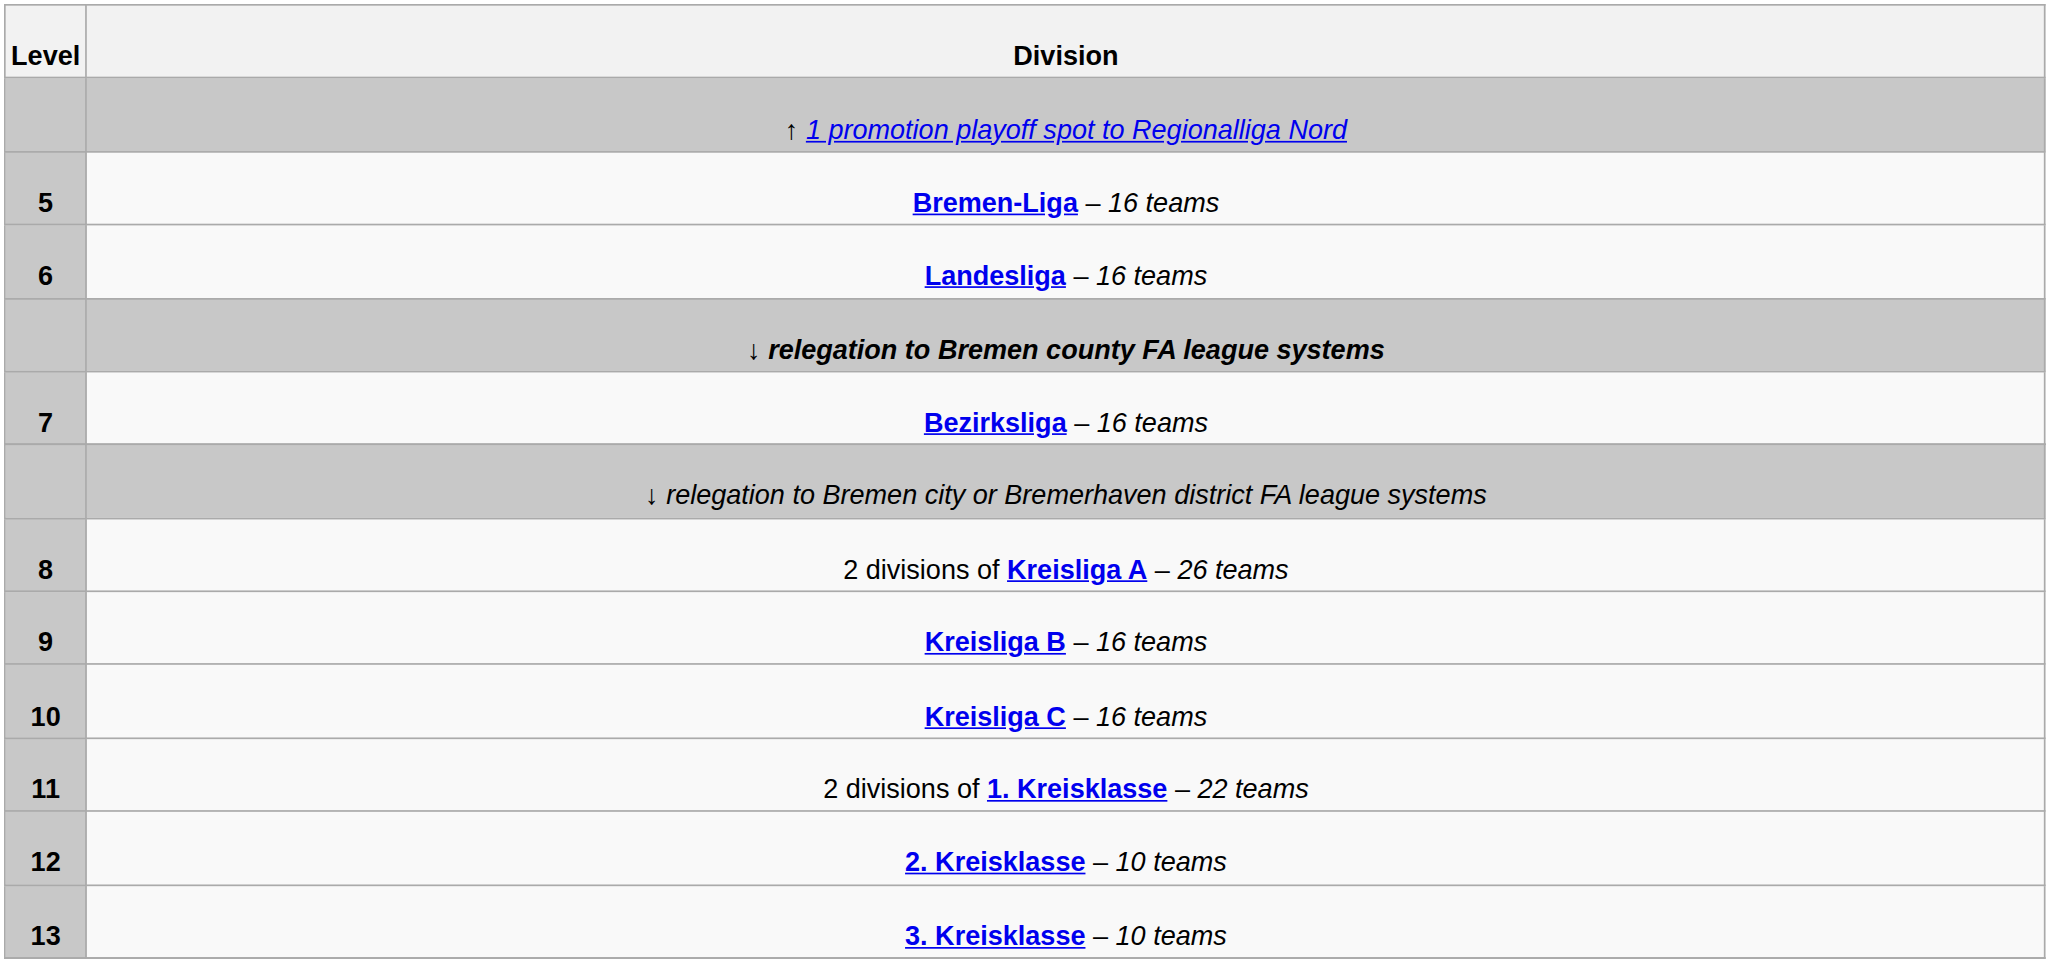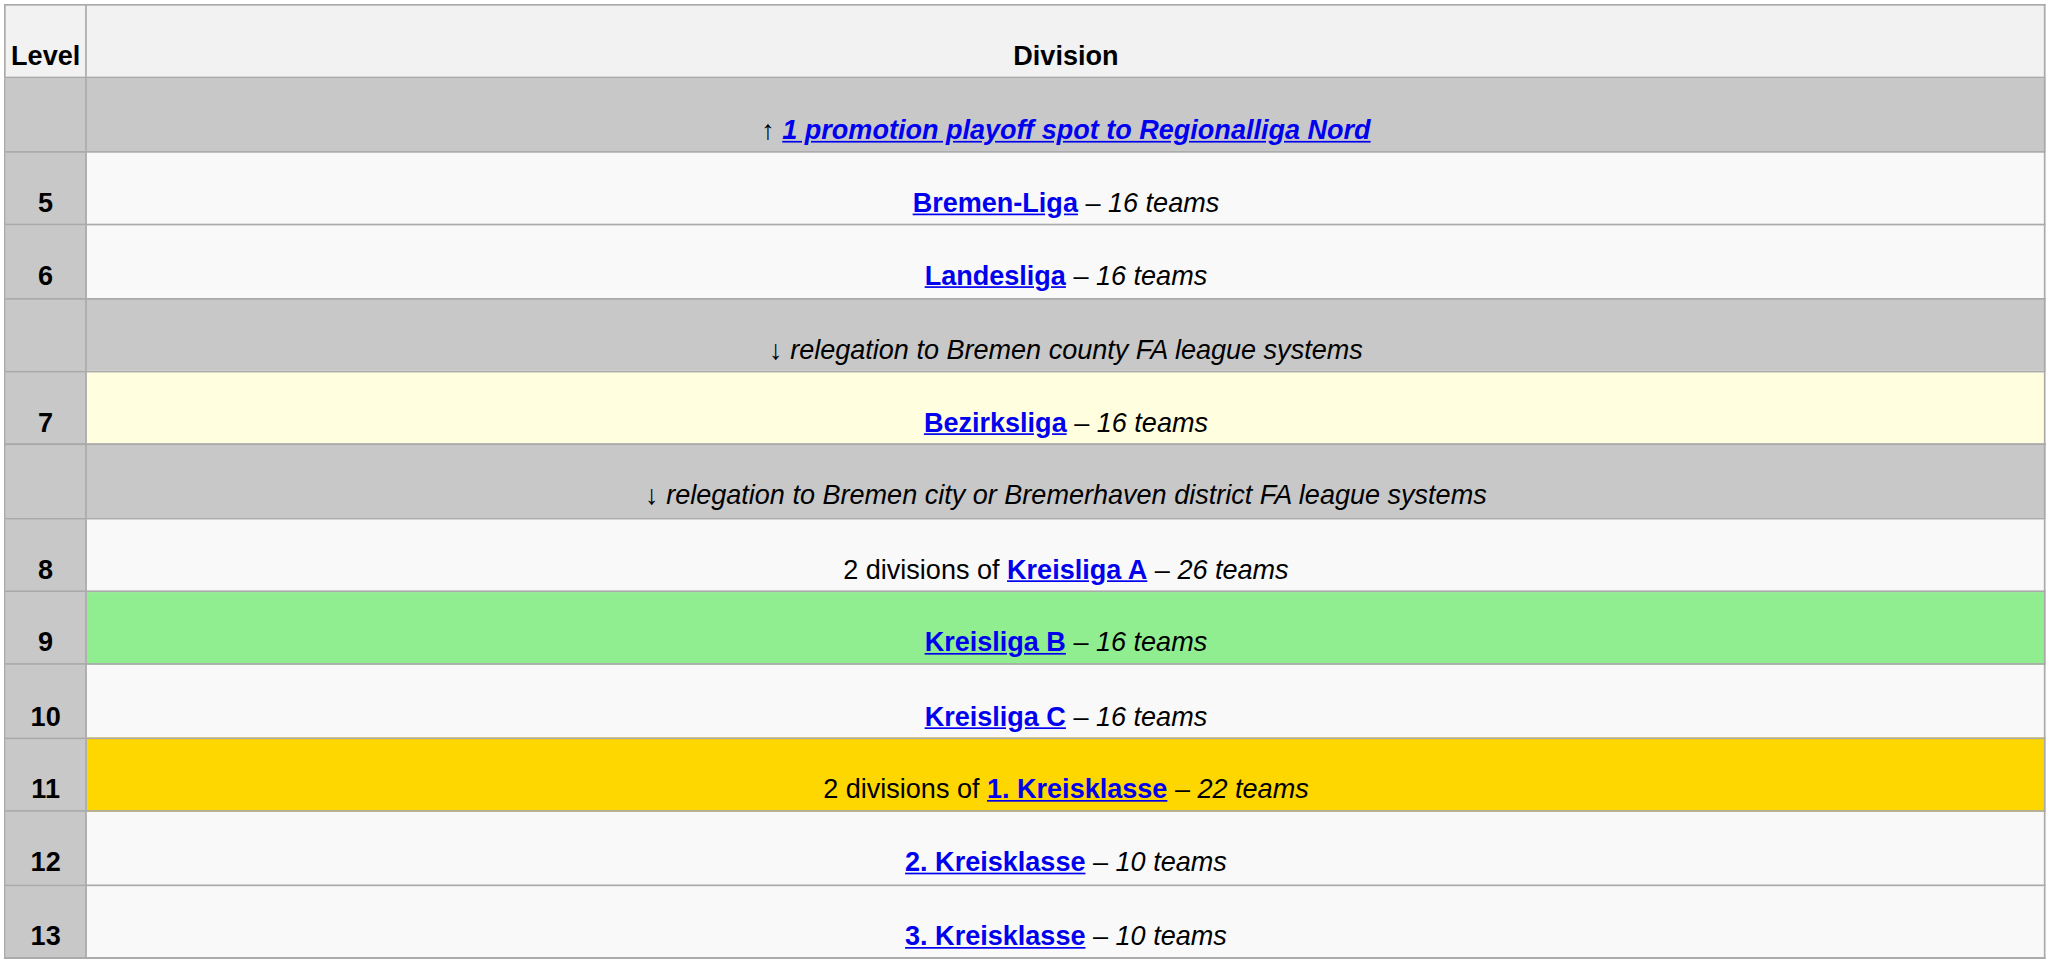(1066, 129) normal -> (1066, 129) bold
(1066, 349) bold -> (1066, 349) normal
(1066, 422) no background -> (1066, 422) lightyellow background
(1066, 642) no background -> (1066, 642) lightgreen background
(1066, 789) no background -> (1066, 789) gold background
